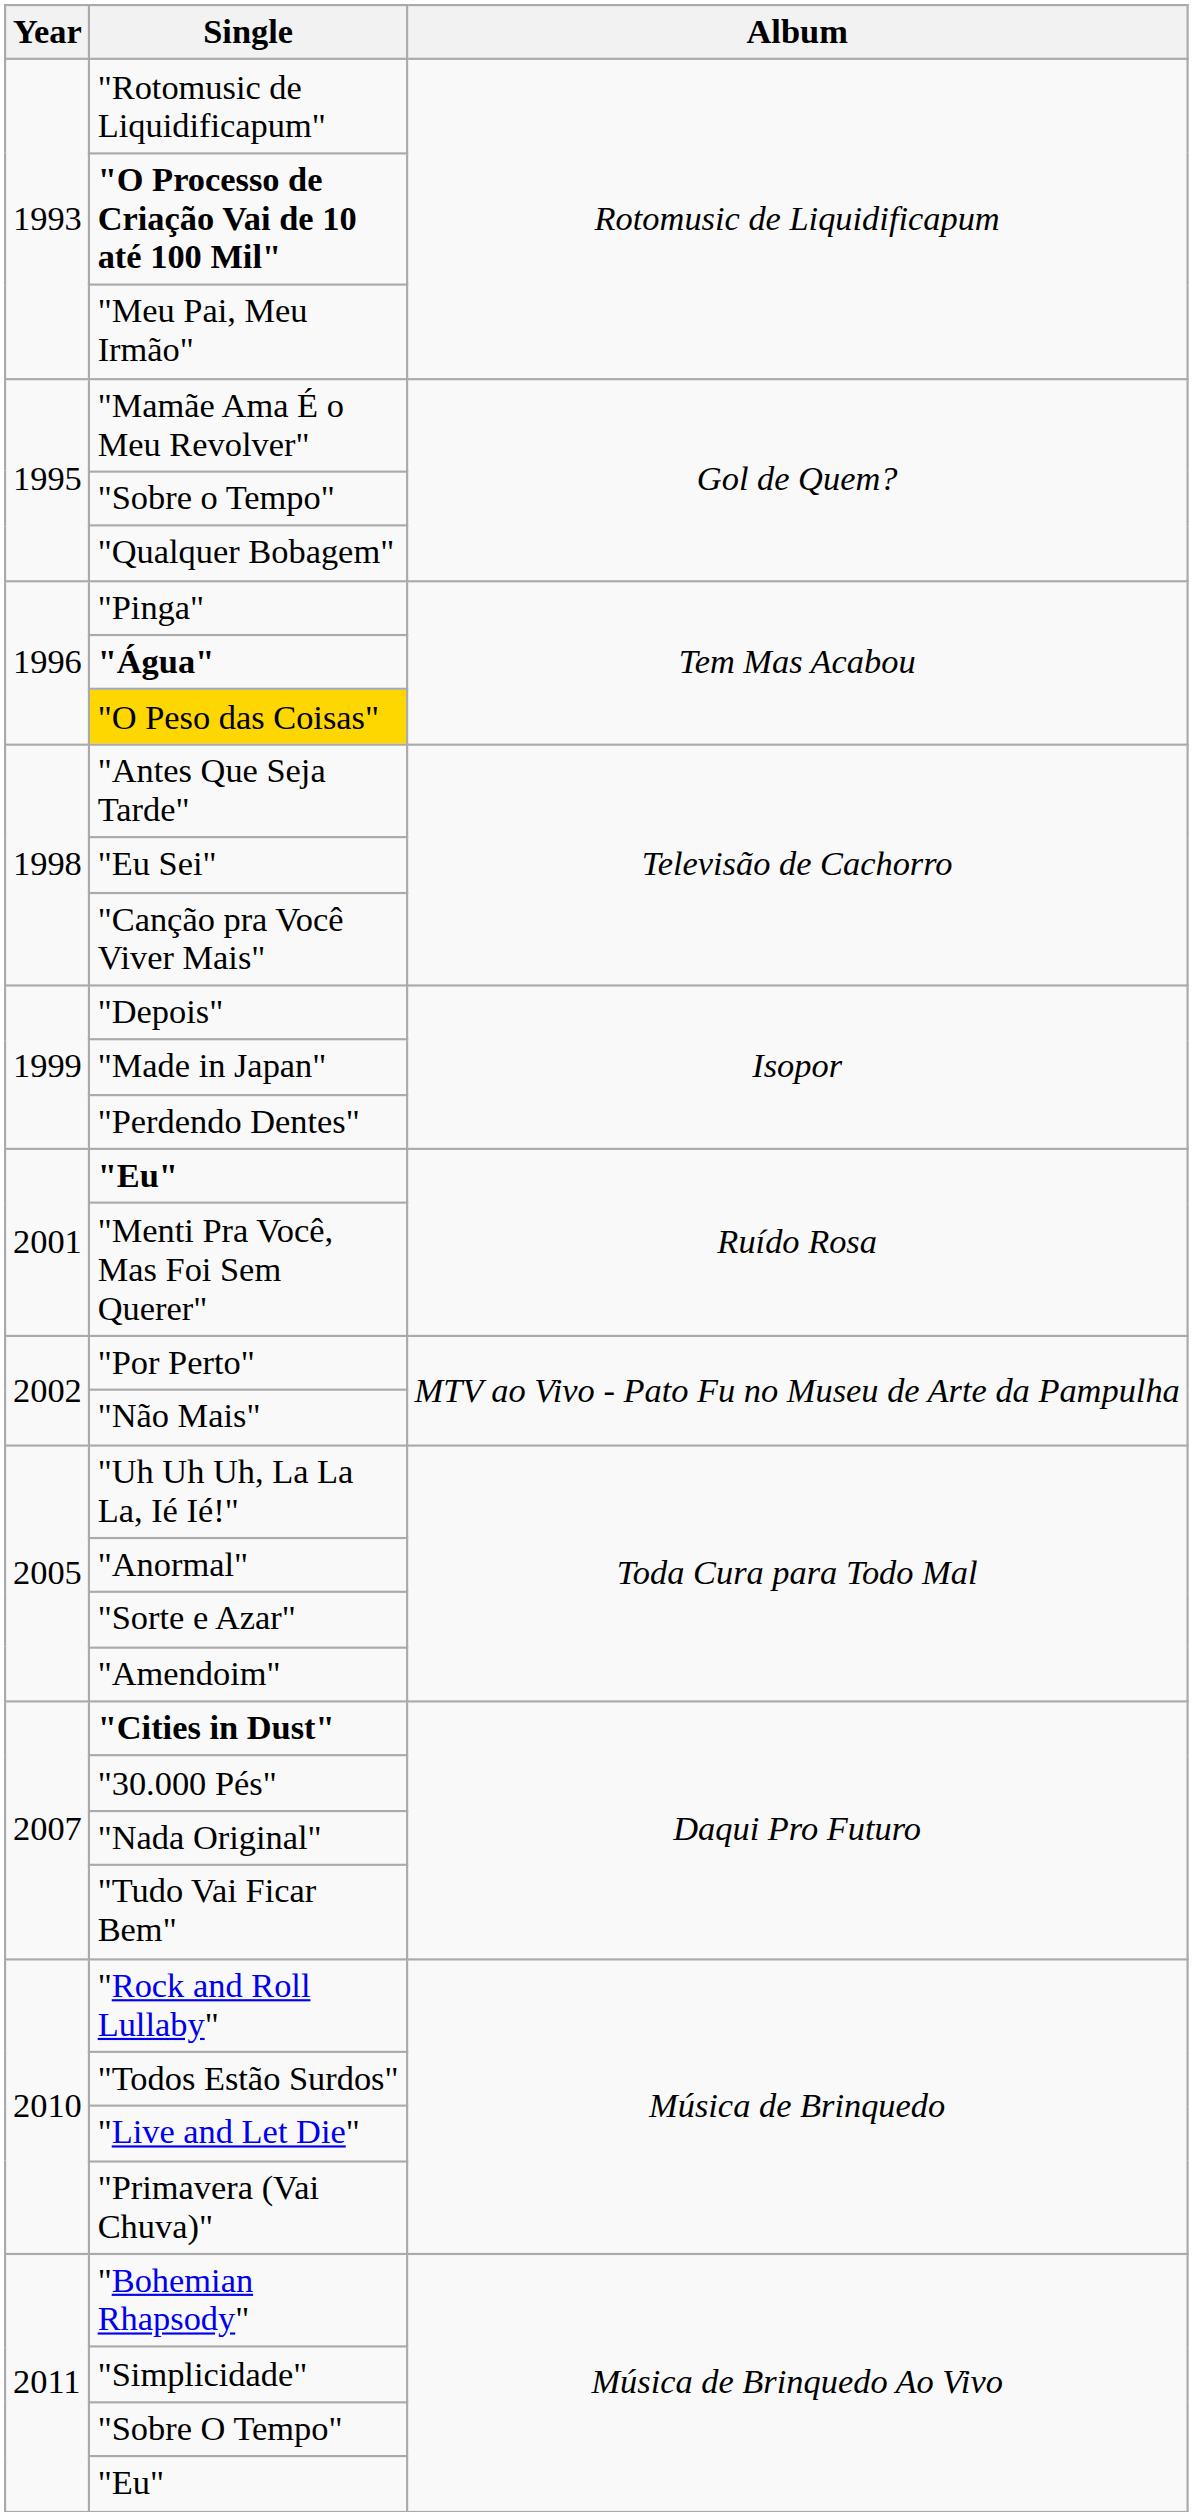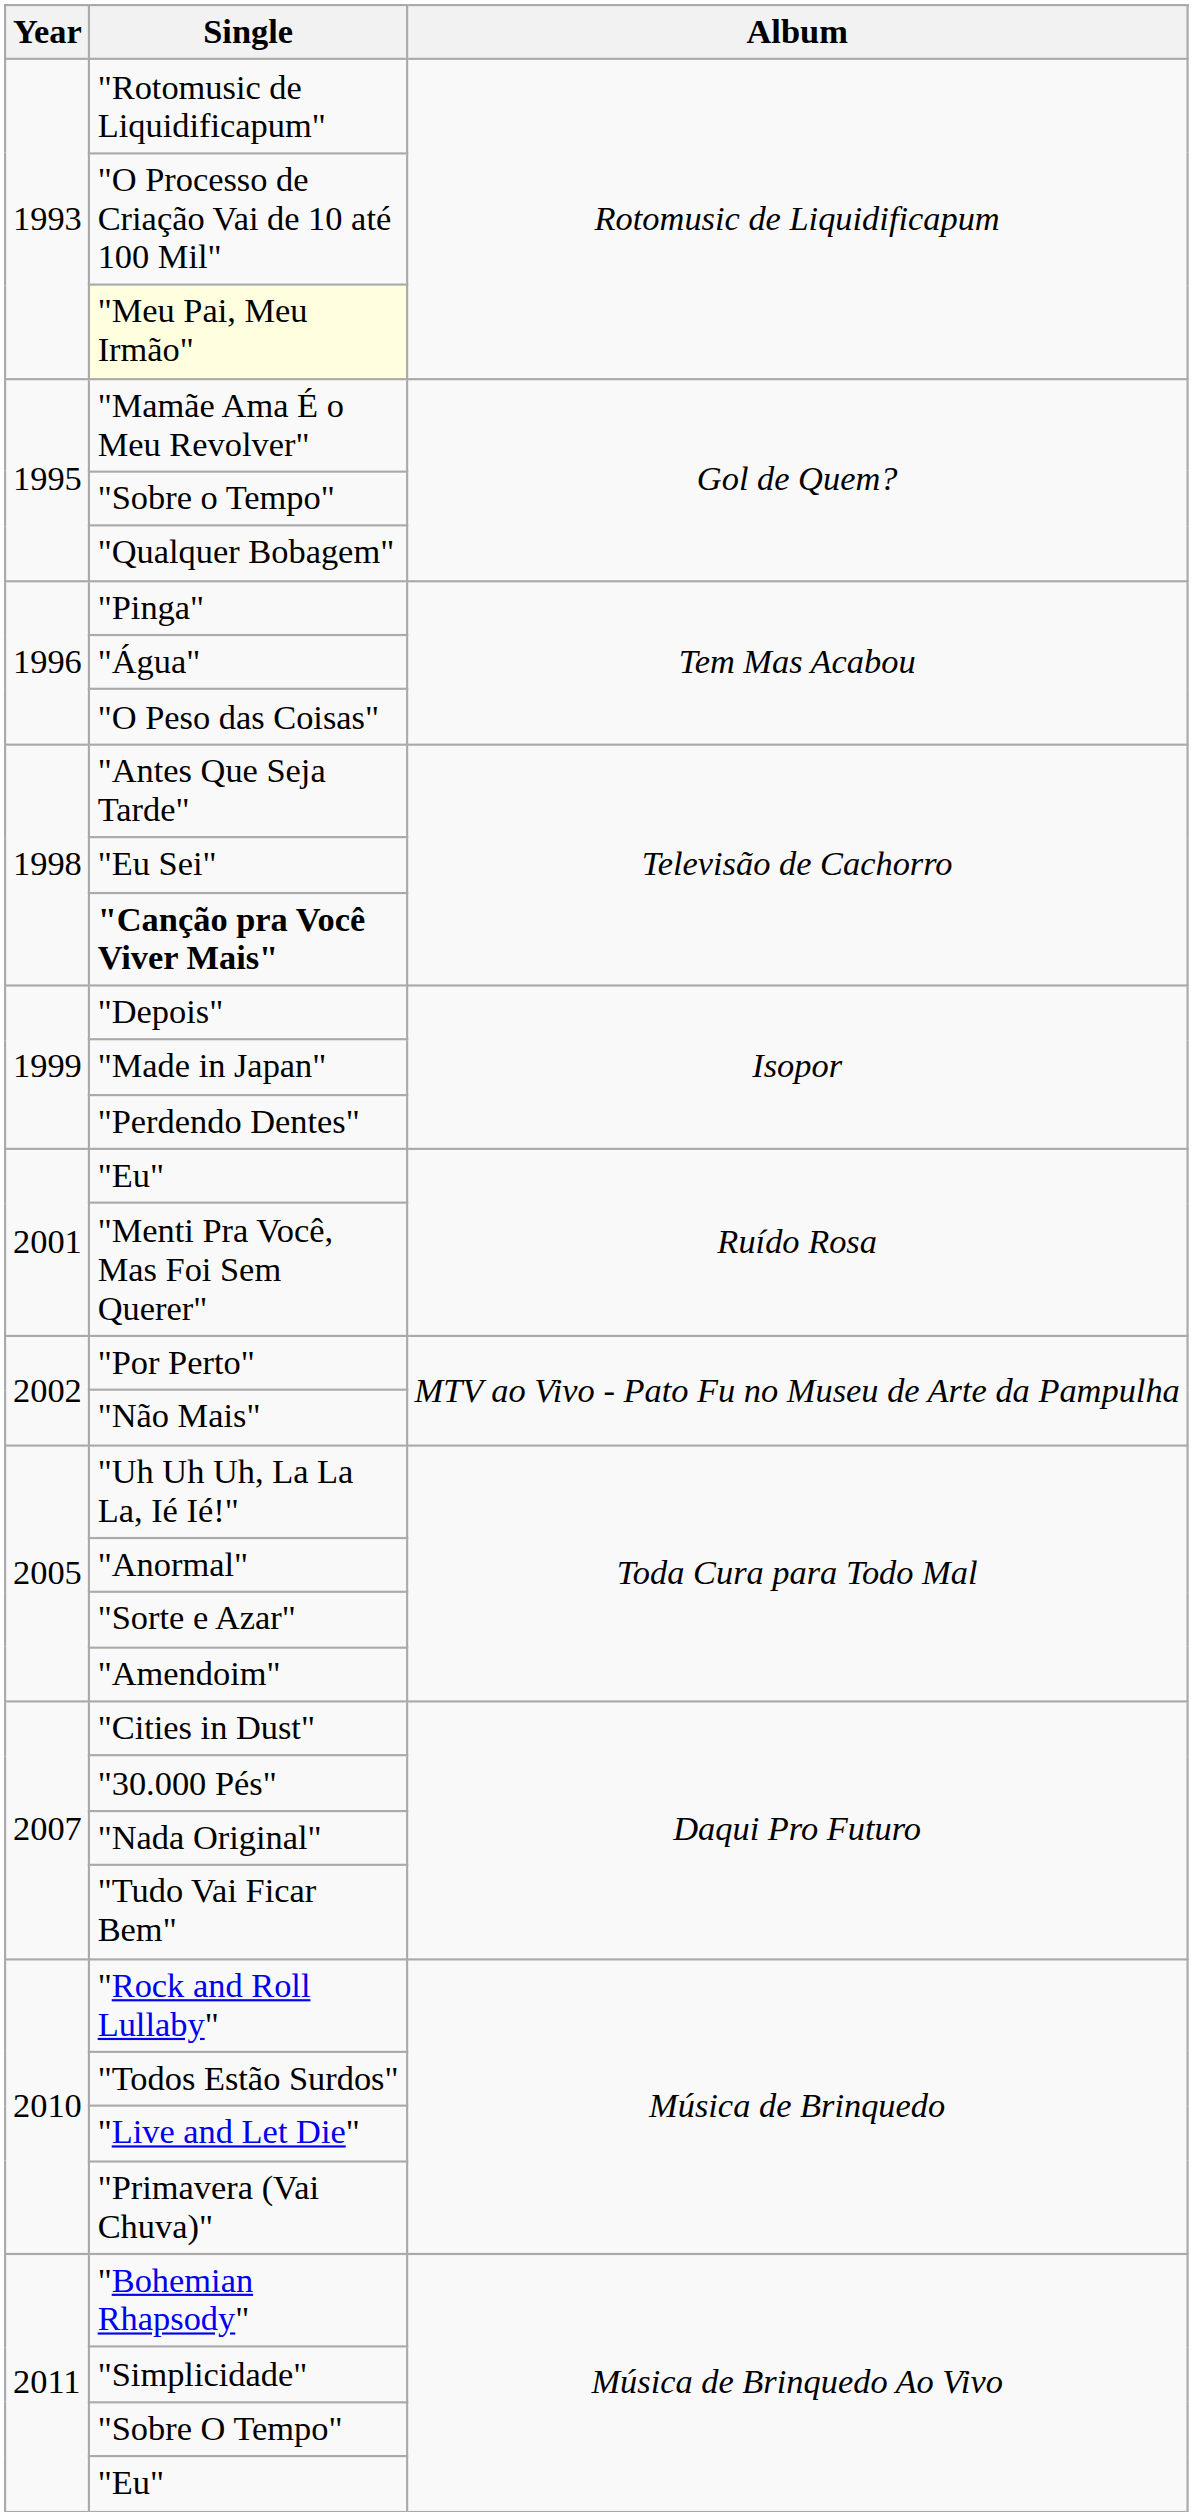(227, 218) bold -> (244, 218) normal
(203, 330) no background -> (203, 330) lightyellow background
(156, 661) bold -> (149, 661) normal
(238, 716) gold background -> (238, 716) no background
(221, 938) normal -> (231, 938) bold
(138, 1175) bold -> (131, 1175) normal
(216, 1728) bold -> (206, 1728) normal
